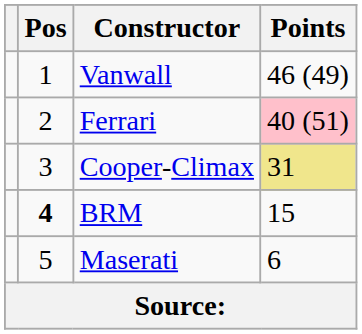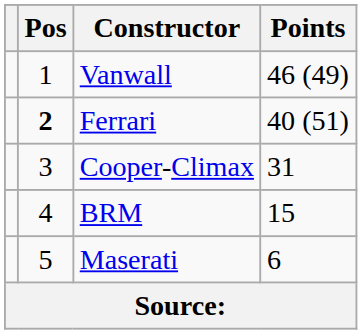(46, 120) normal -> (46, 120) bold
(308, 120) pink background -> (308, 120) no background
(281, 166) khaki background -> (281, 166) no background
(46, 213) bold -> (46, 213) normal
